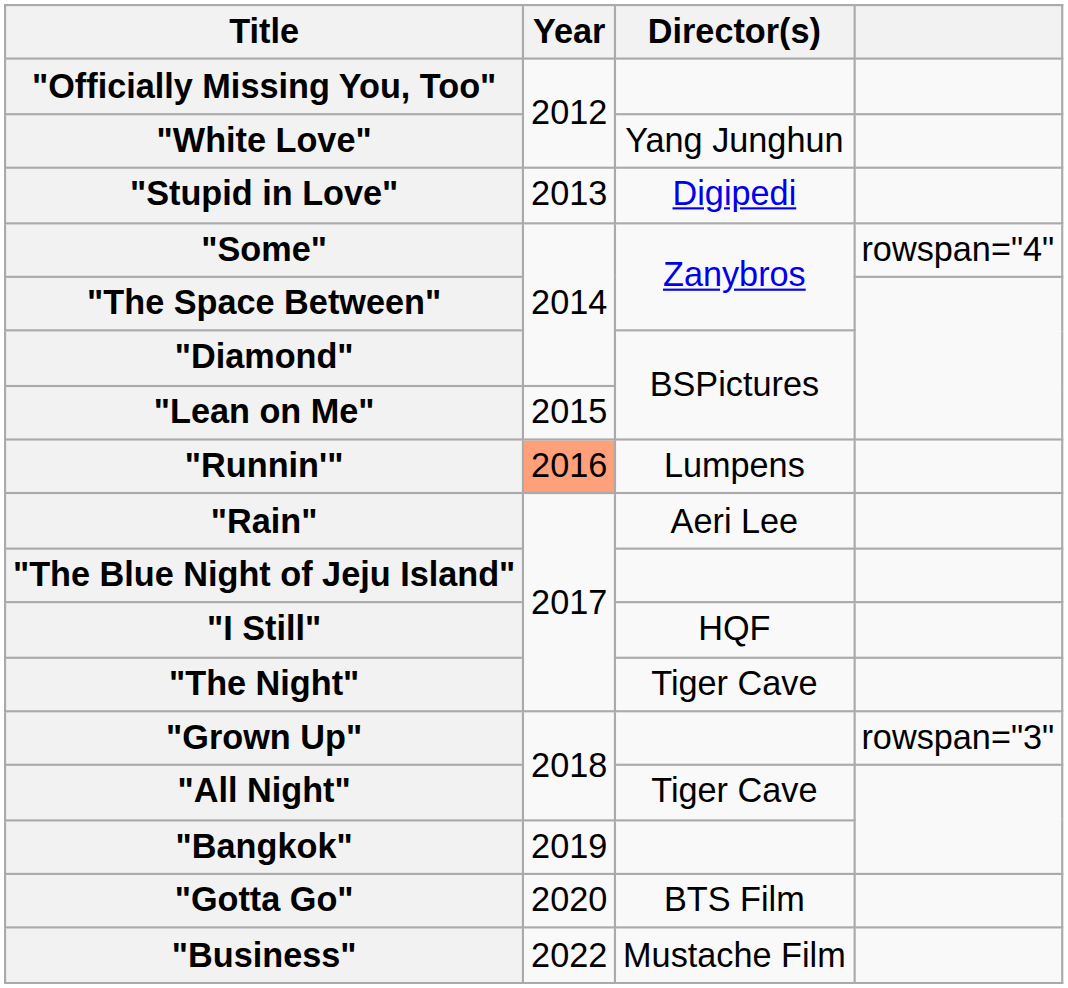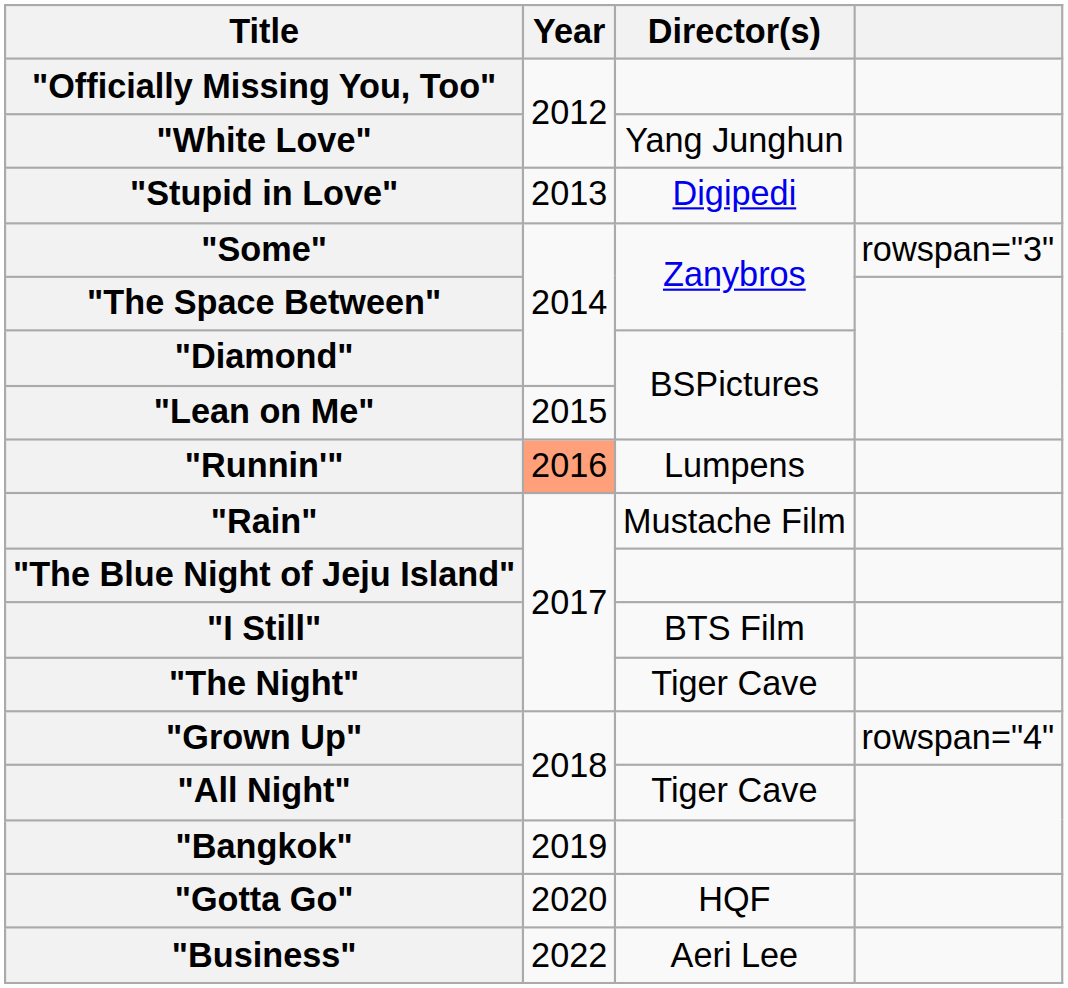(958, 248) rowspan="4" -> (958, 248) rowspan="3"
(734, 520) Aeri Lee -> (734, 520) Mustache Film
(734, 628) HQF -> (734, 628) BTS Film
(958, 737) rowspan="3" -> (958, 737) rowspan="4"
(734, 900) BTS Film -> (734, 900) HQF
(734, 954) Mustache Film -> (734, 954) Aeri Lee
